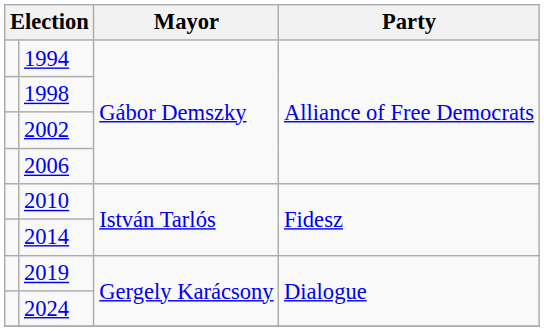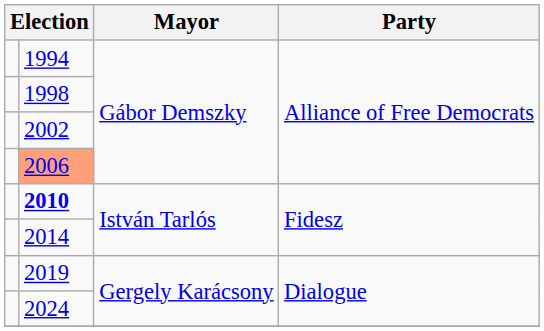(47, 165) no background -> (47, 165) lightsalmon background
(47, 201) normal -> (47, 201) bold
